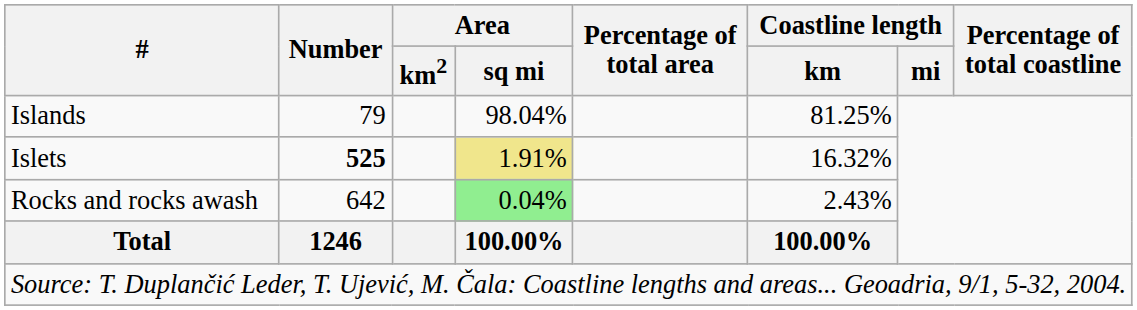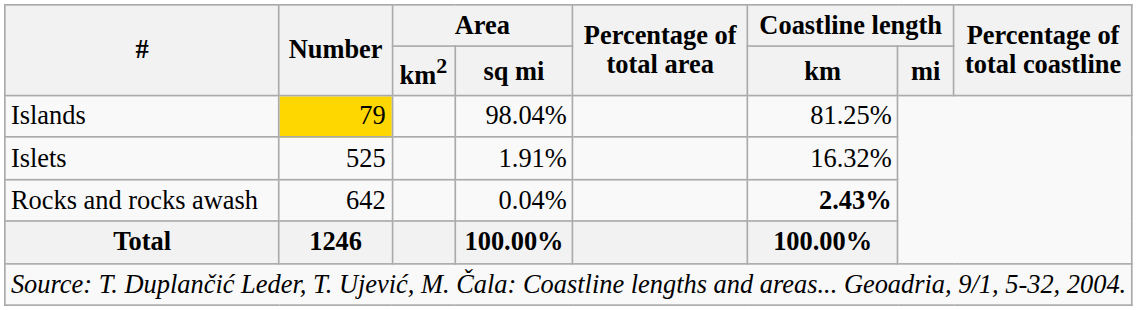(372, 116) no background -> (372, 116) gold background
(366, 158) bold -> (366, 158) normal
(533, 158) khaki background -> (533, 158) no background
(533, 200) lightgreen background -> (533, 200) no background
(858, 200) normal -> (855, 200) bold
